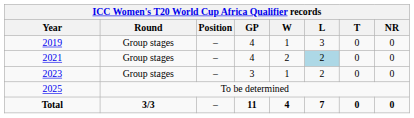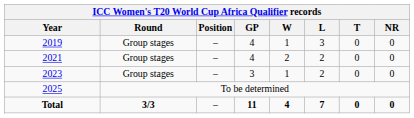(322, 58) lightblue background -> (322, 58) no background
